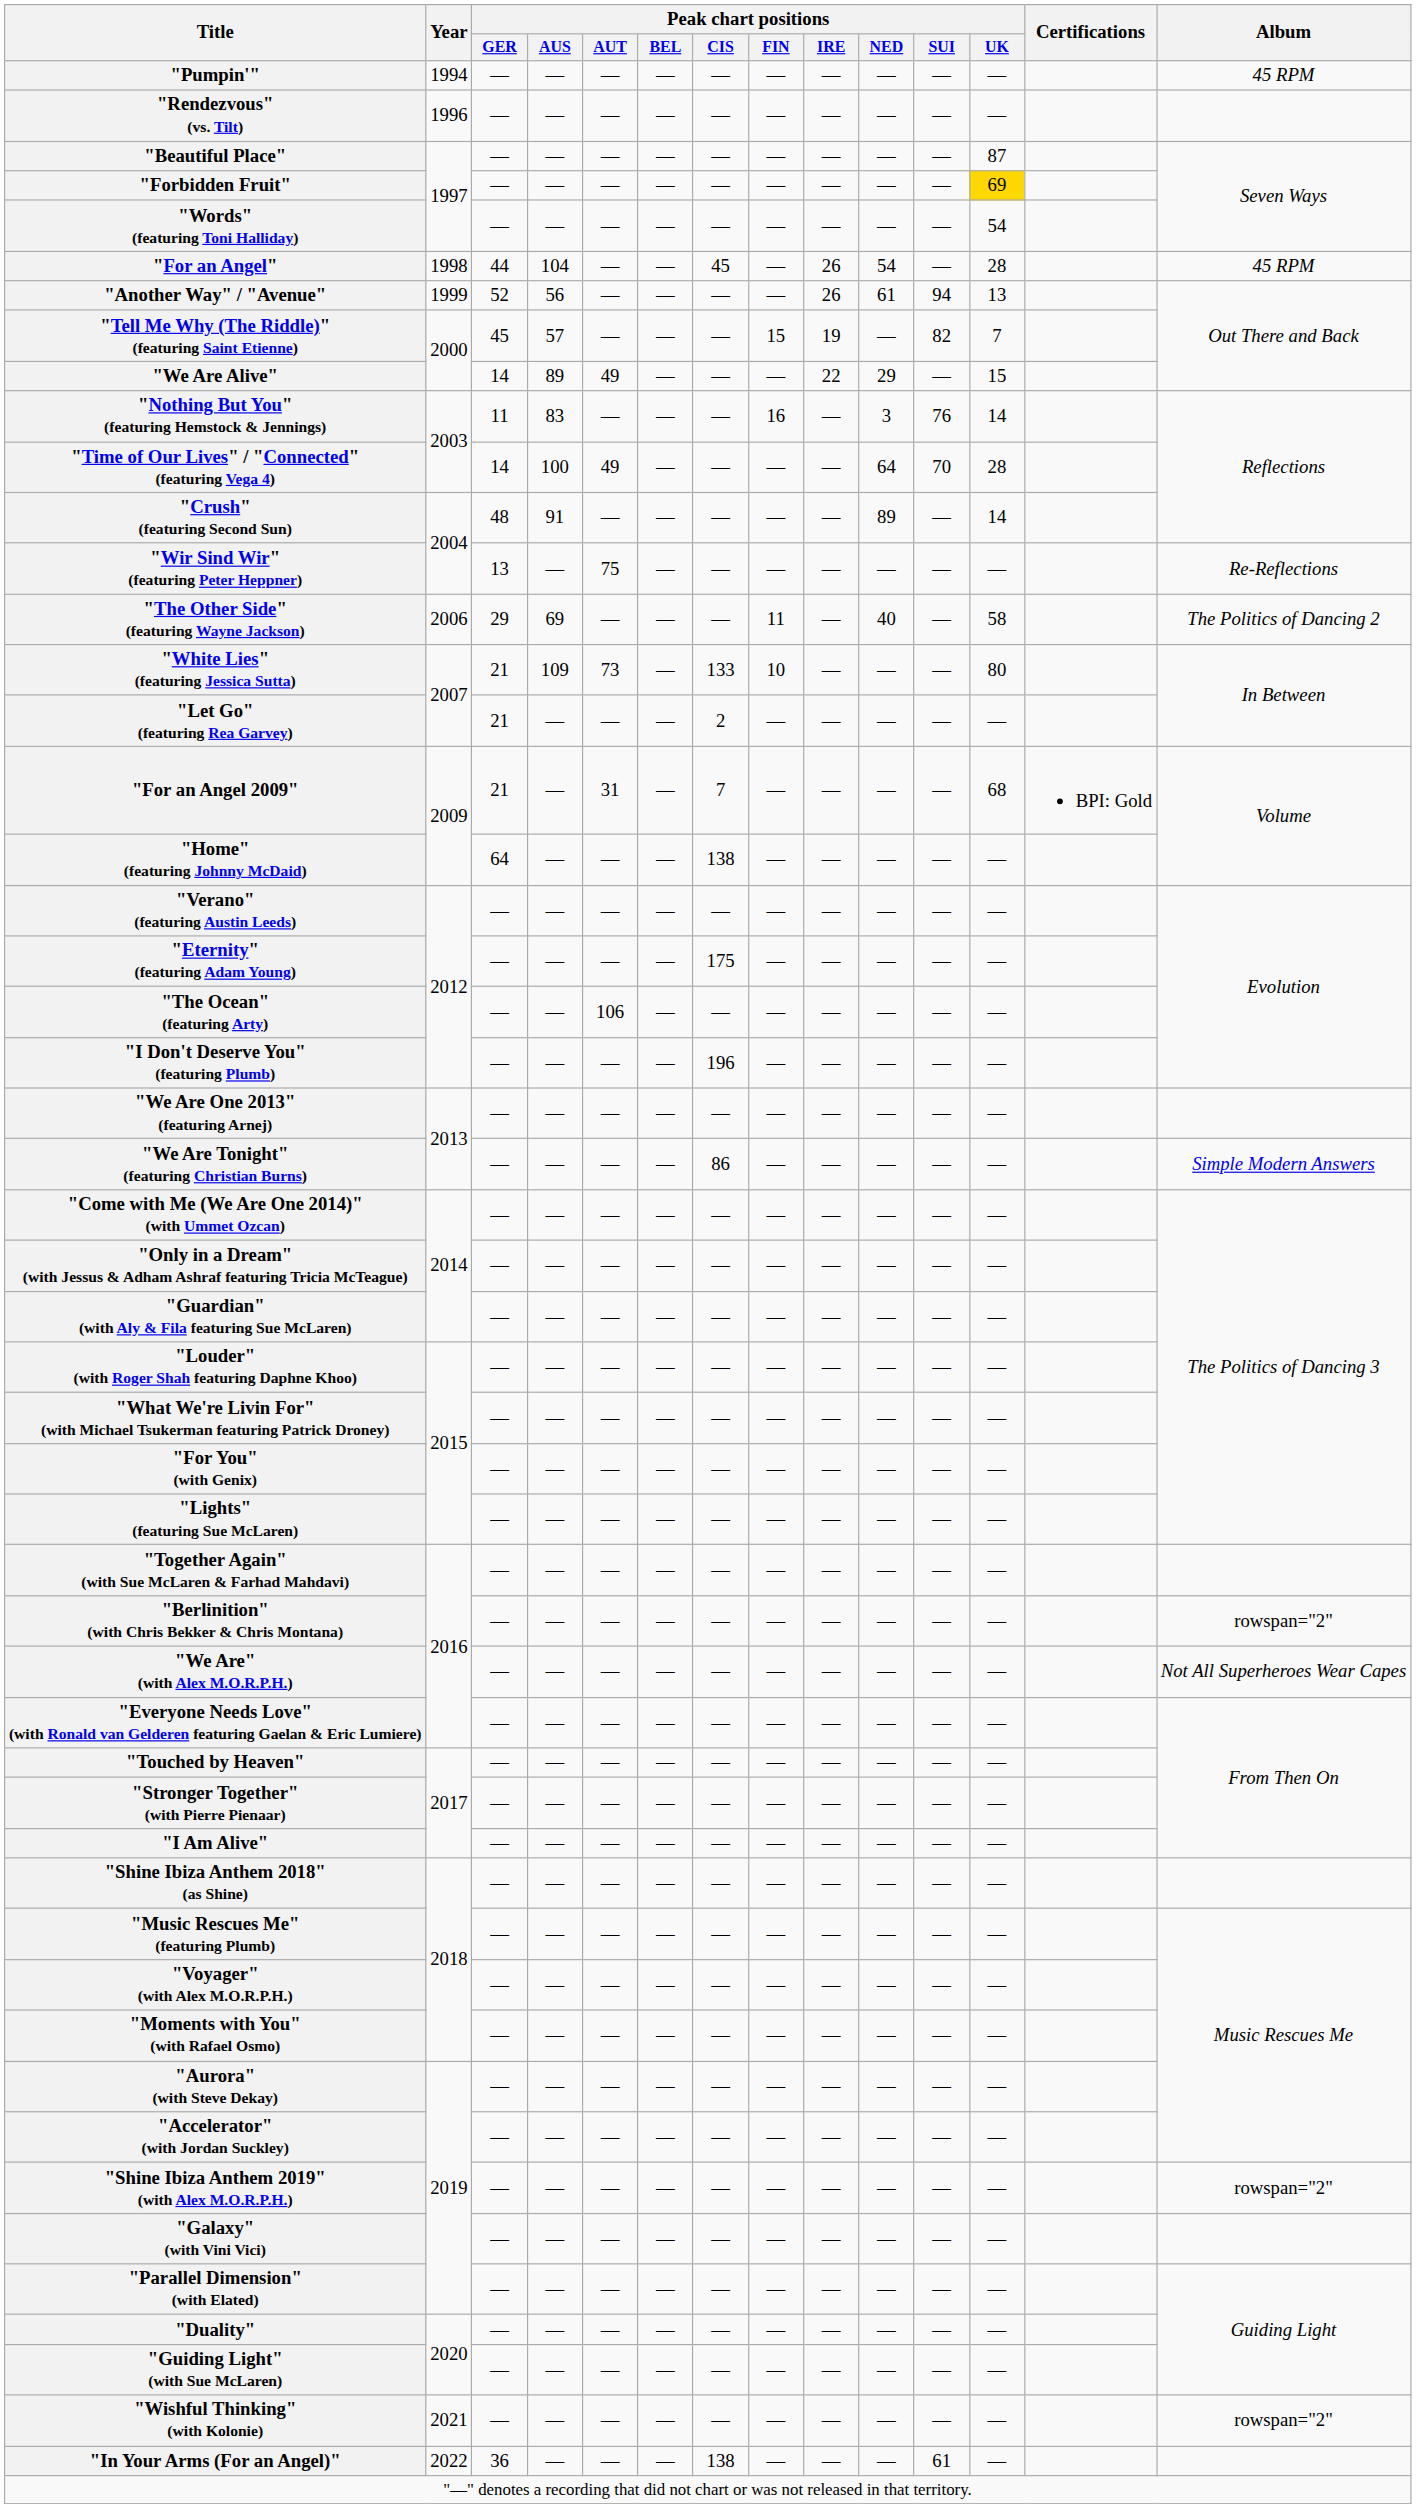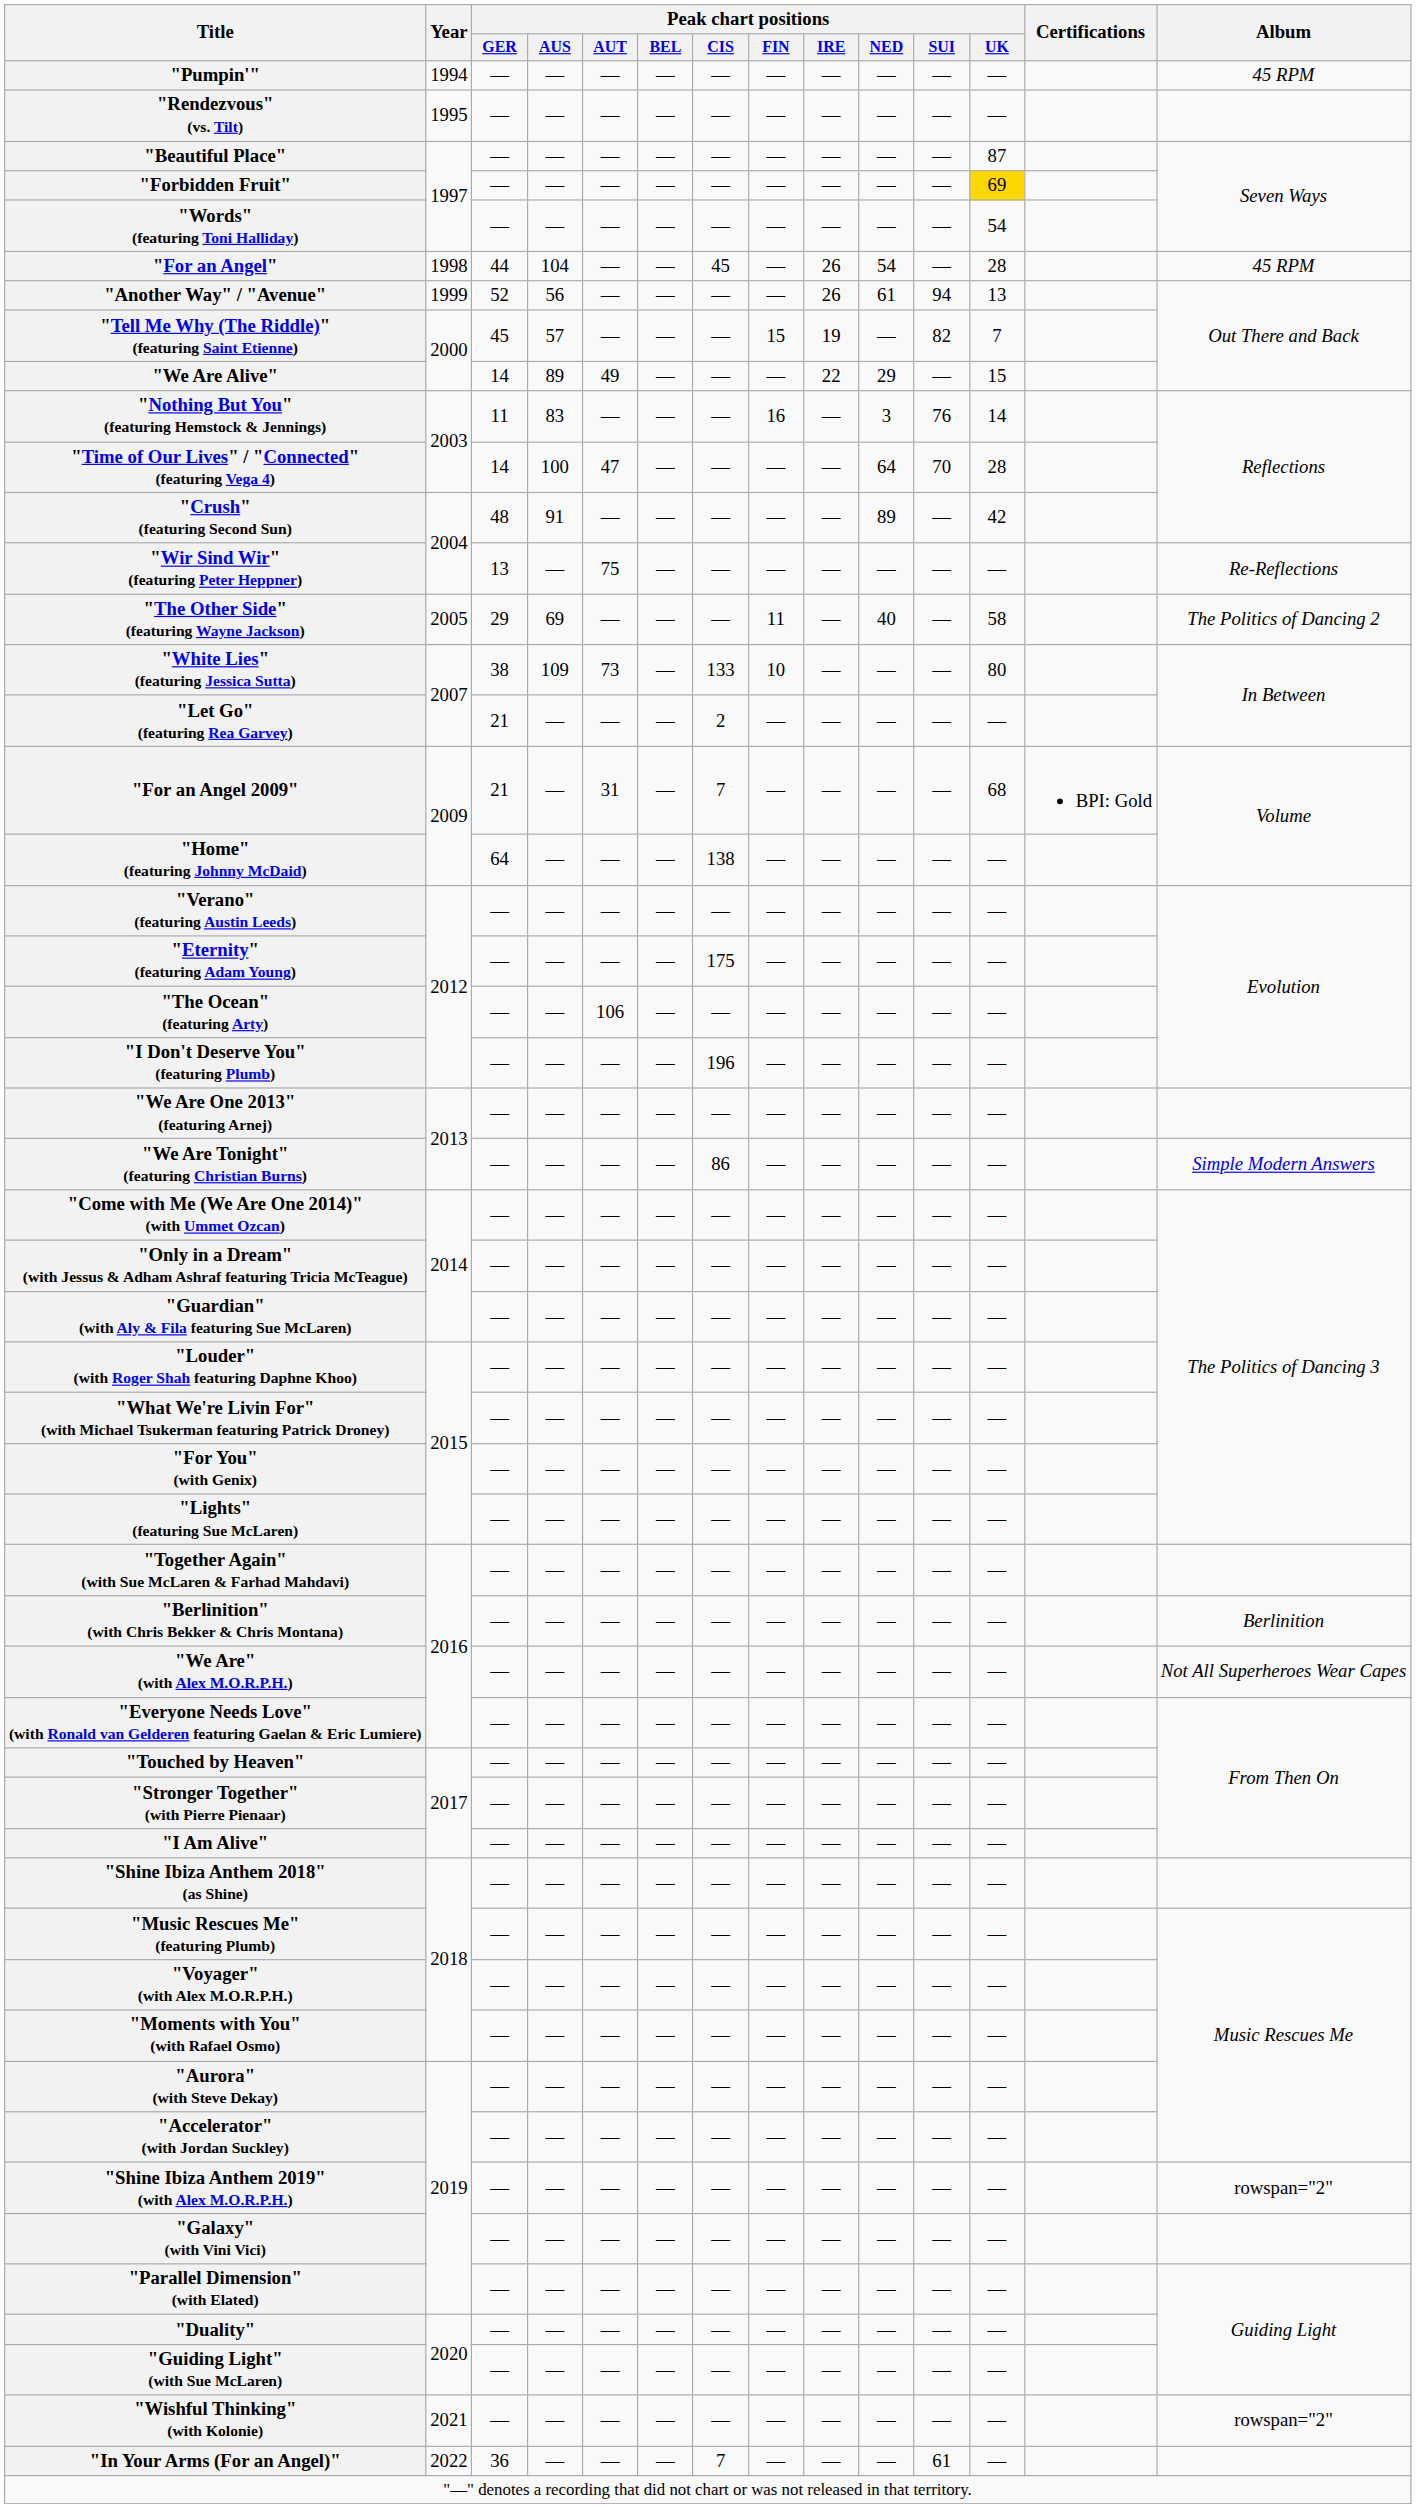(449, 115) 1996 -> (449, 115) 1995
(610, 466) 49 -> (610, 466) 47
(997, 517) 14 -> (997, 517) 42
(449, 619) 2006 -> (449, 619) 2005
(500, 669) 21 -> (500, 669) 38
(1283, 1620) rowspan="2" -> (1283, 1620) Berlinition
(721, 2460) 138 -> (721, 2460) 7
